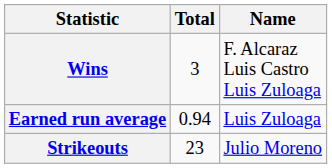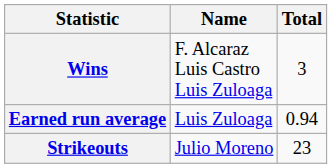columns swapped: (273, 19) <-> (195, 19)
